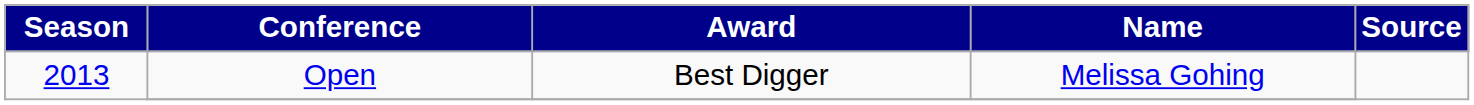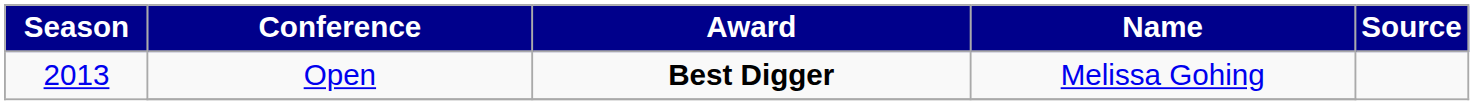(751, 74) normal -> (751, 74) bold
